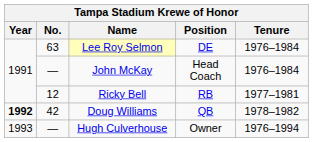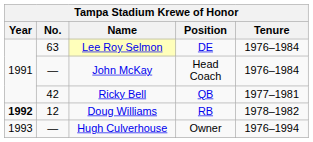(53, 94) 12 -> (53, 94) 42
(205, 94) RB -> (205, 94) QB
(53, 111) 42 -> (53, 111) 12
(205, 111) QB -> (205, 111) RB
